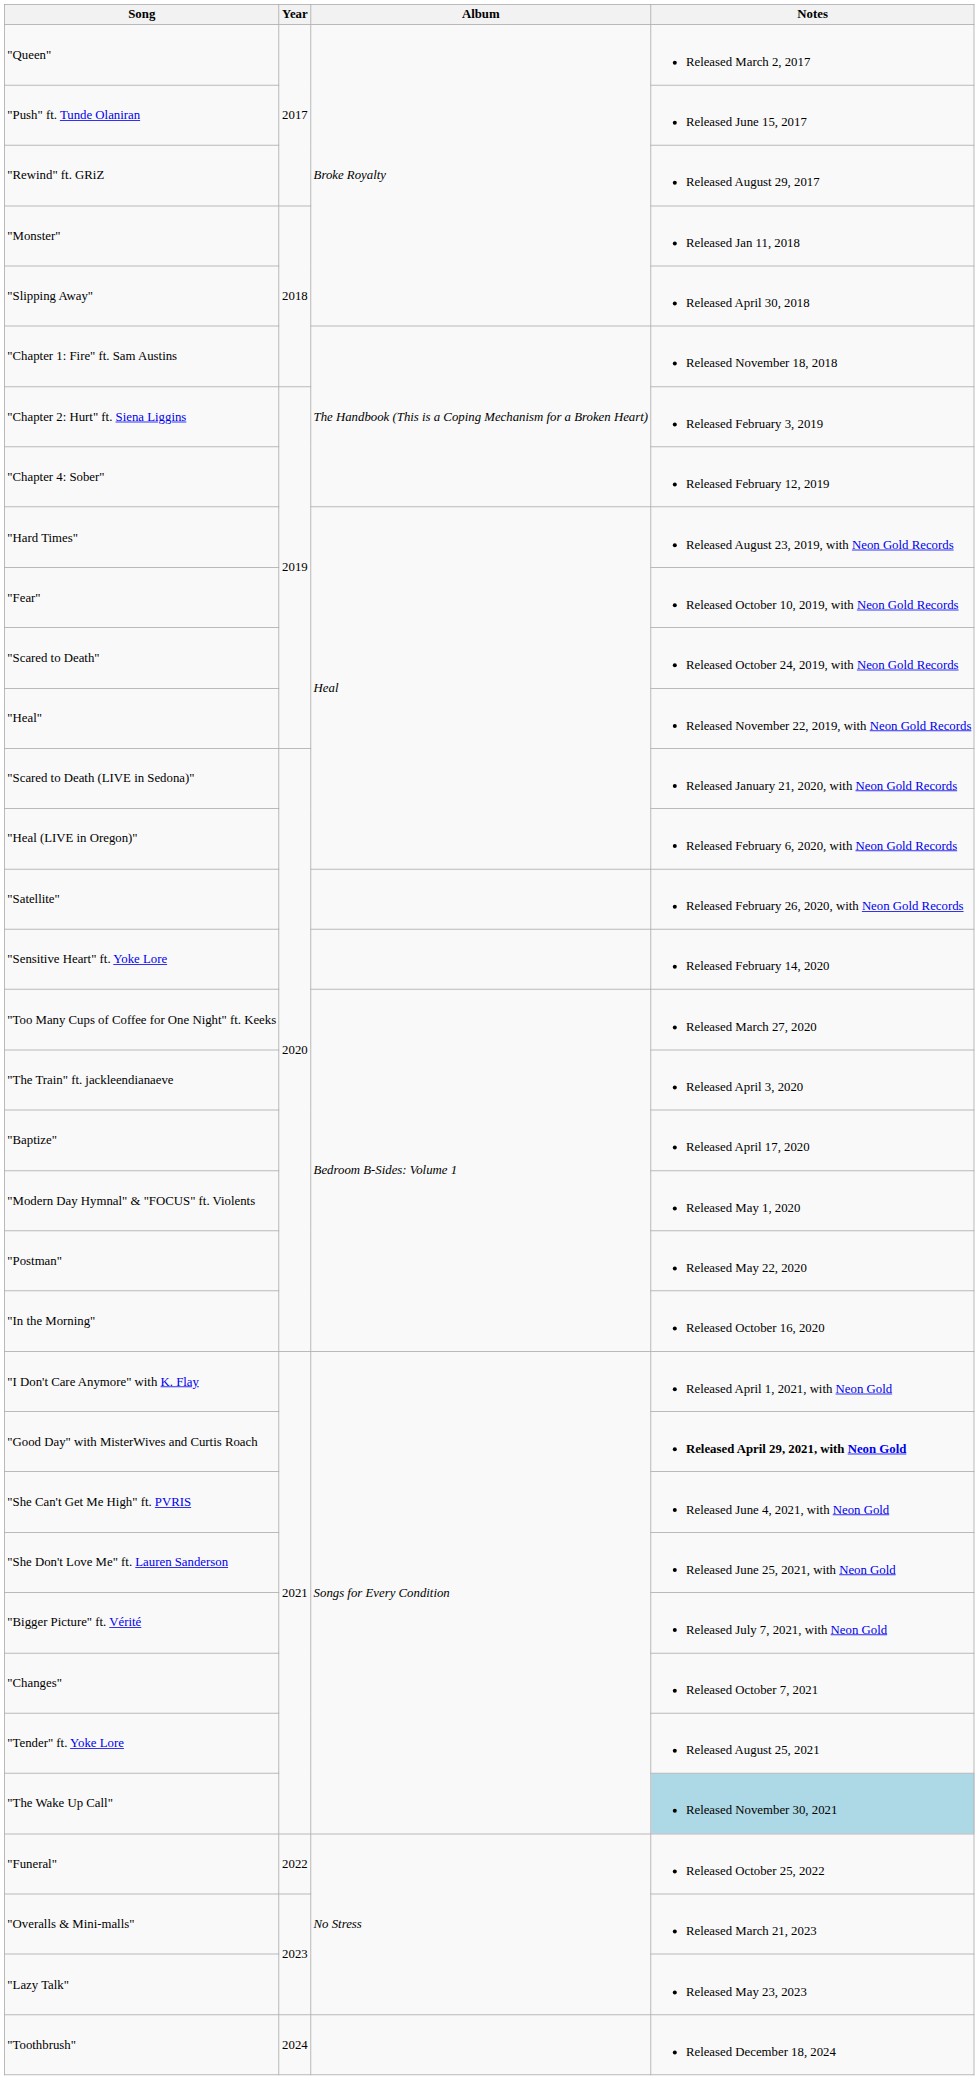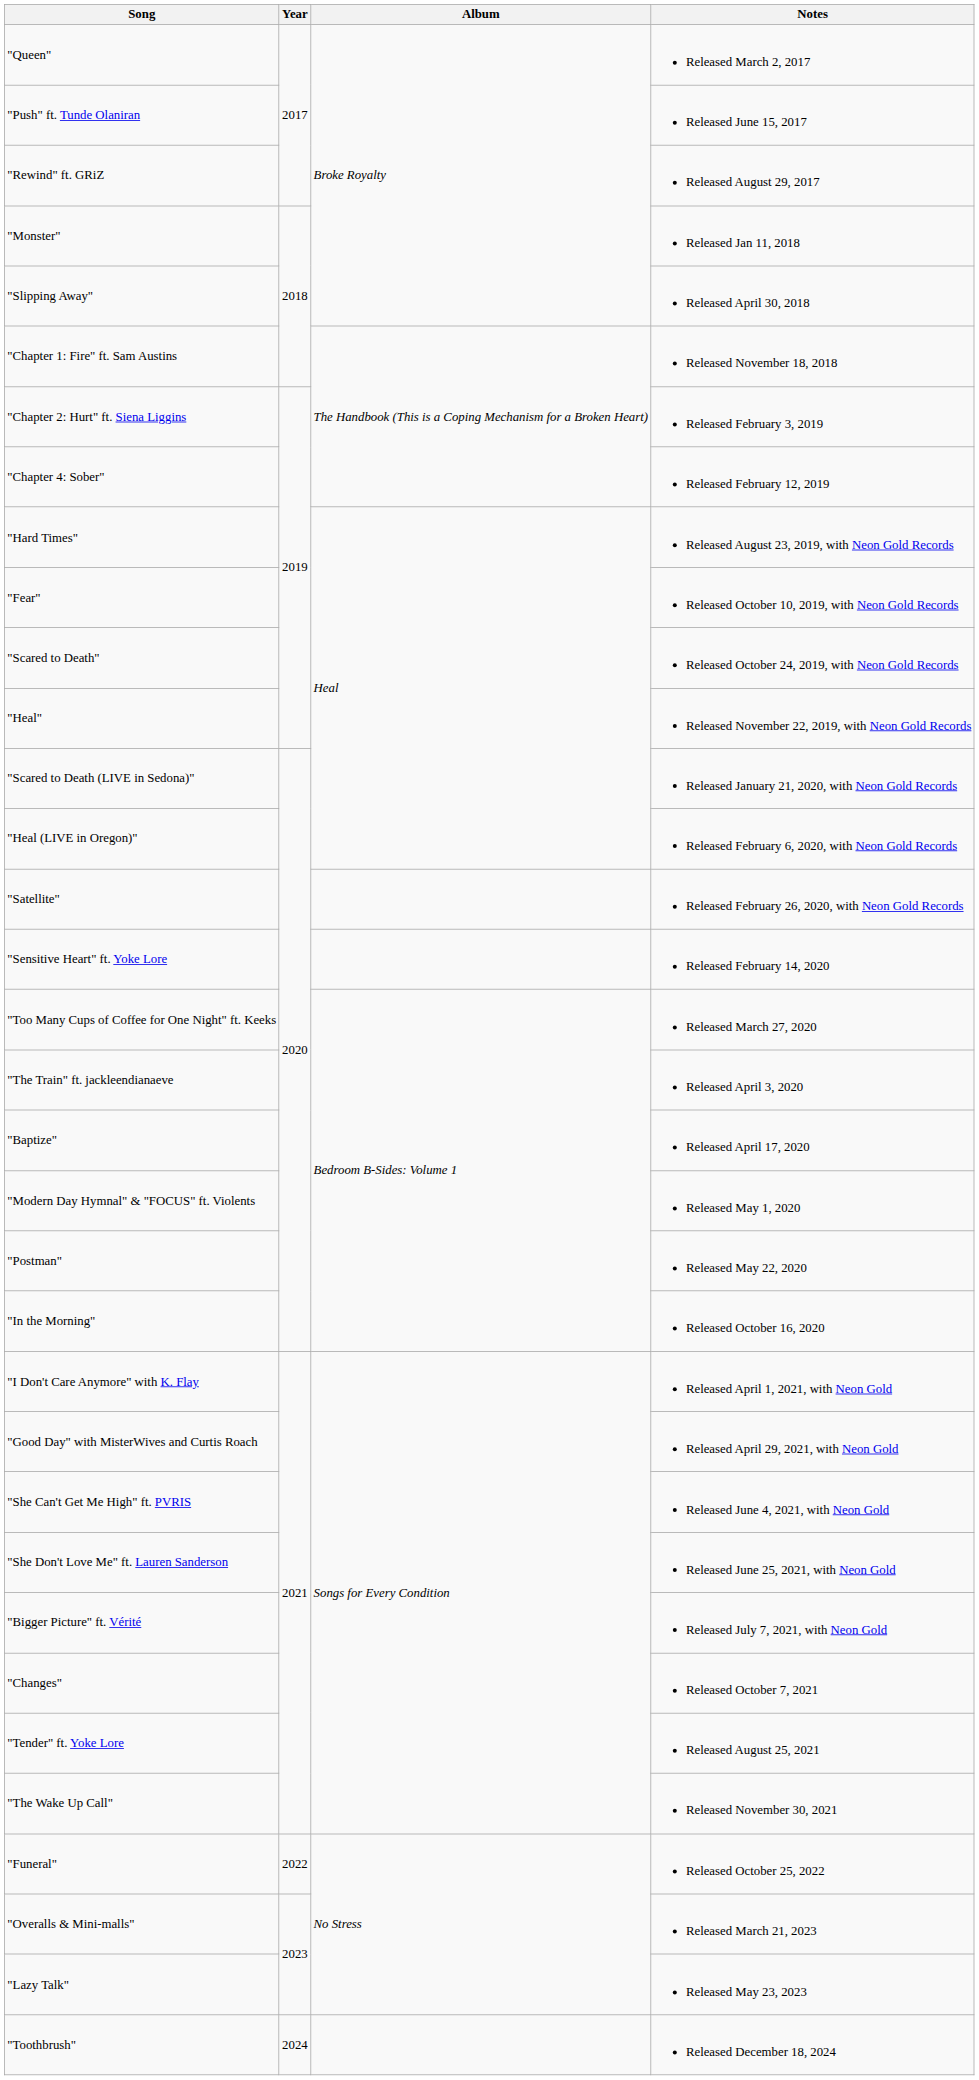(813, 1449) bold -> (813, 1449) normal
(813, 1811) lightblue background -> (813, 1811) no background
